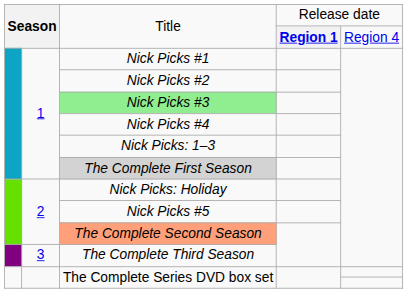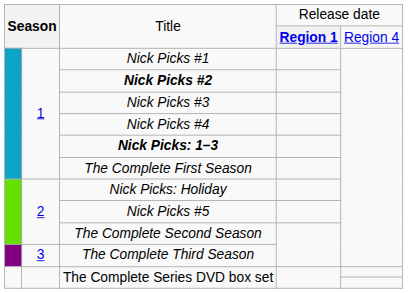(168, 80) normal -> (168, 80) bold
(168, 102) lightgreen background -> (168, 102) no background
(168, 146) normal -> (168, 146) bold
(168, 168) lightgrey background -> (168, 168) no background
(168, 233) lightsalmon background -> (168, 233) no background
